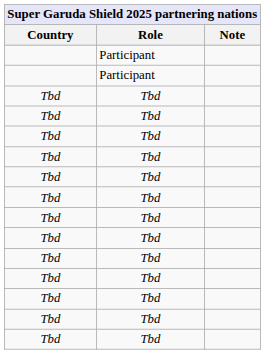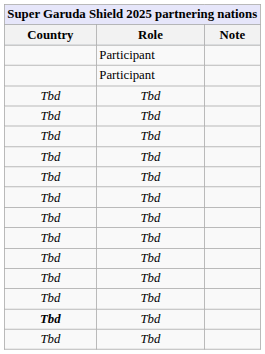(50, 319) normal -> (50, 319) bold
